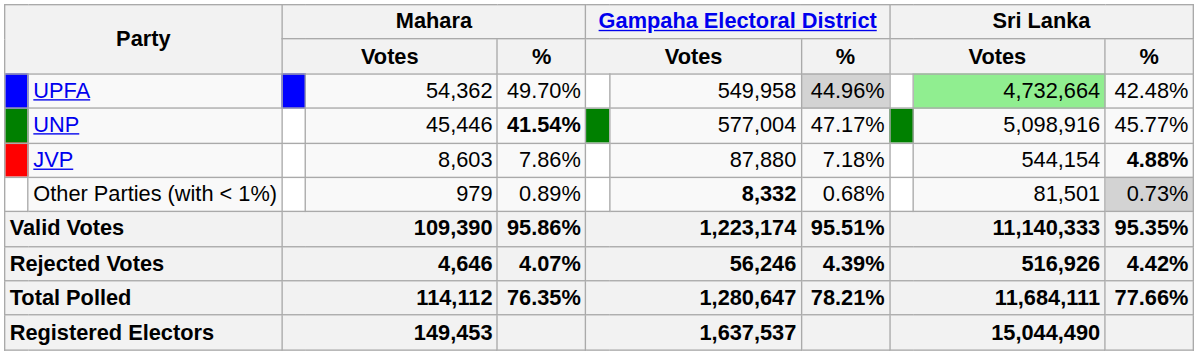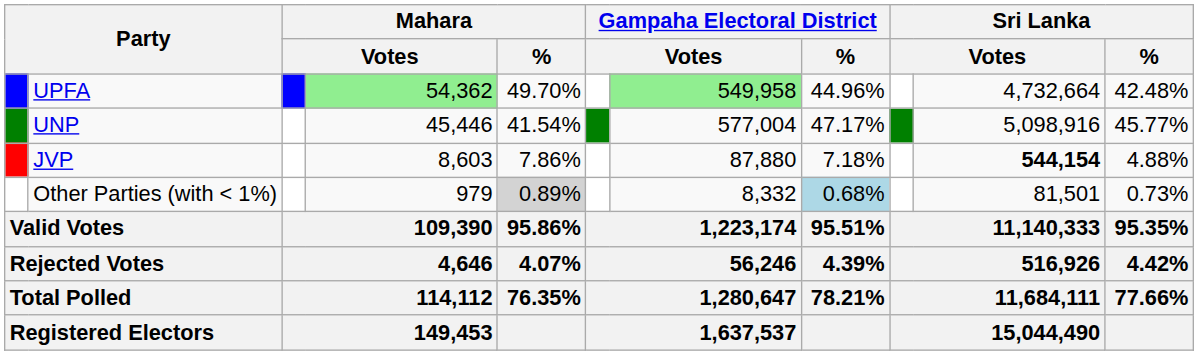(459, 90) no background -> (459, 90) lightgreen background
(757, 90) no background -> (757, 90) lightgreen background
(848, 90) lightgrey background -> (848, 90) no background
(1052, 90) lightgreen background -> (1052, 90) no background
(544, 125) bold -> (544, 125) normal
(1061, 159) normal -> (1061, 159) bold
(1158, 159) bold -> (1158, 159) normal
(550, 194) no background -> (550, 194) lightgrey background
(769, 194) bold -> (769, 194) normal
(854, 194) no background -> (854, 194) lightblue background
(1158, 194) lightgrey background -> (1158, 194) no background
